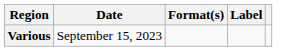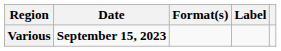(109, 35) normal -> (111, 35) bold
